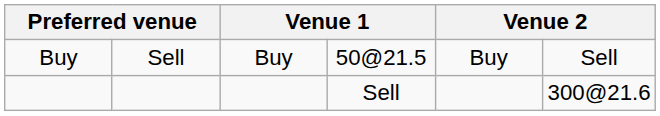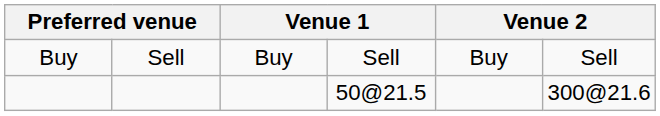(381, 57) 50@21.5 -> (381, 57) Sell
(381, 92) Sell -> (381, 92) 50@21.5
